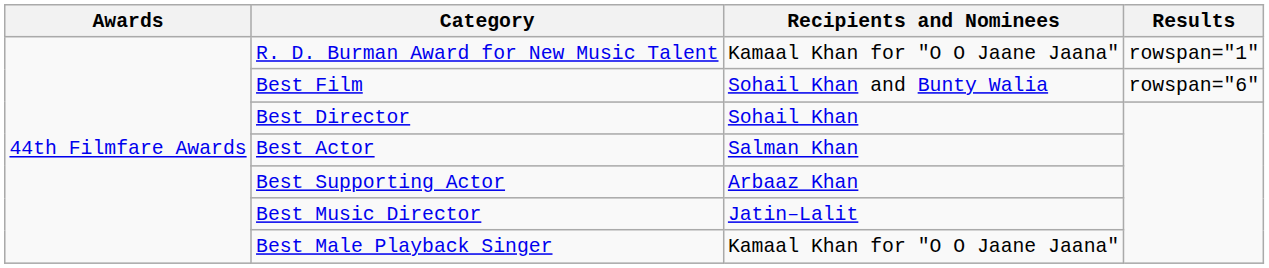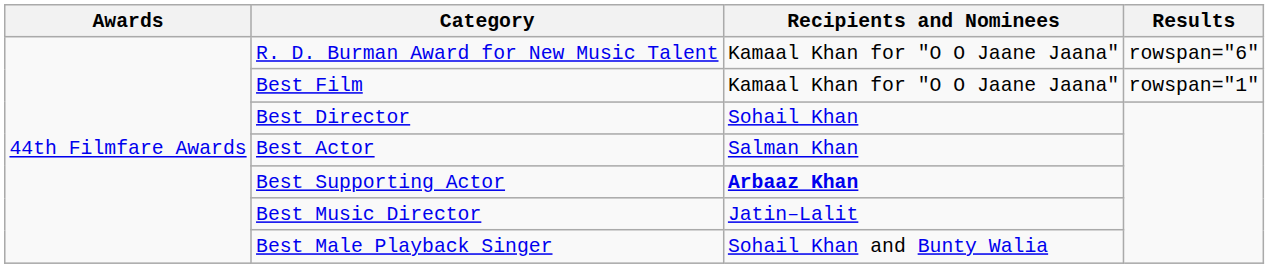(1194, 53) rowspan="1" -> (1194, 53) rowspan="6"
(888, 85) Sohail Khan and Bunty Walia -> (924, 85) Kamaal Khan for "O O Jaane Jaana"
(1194, 85) rowspan="6" -> (1194, 85) rowspan="1"
(793, 182) normal -> (793, 182) bold
(924, 246) Kamaal Khan for "O O Jaane Jaana" -> (888, 246) Sohail Khan and Bunty Walia
